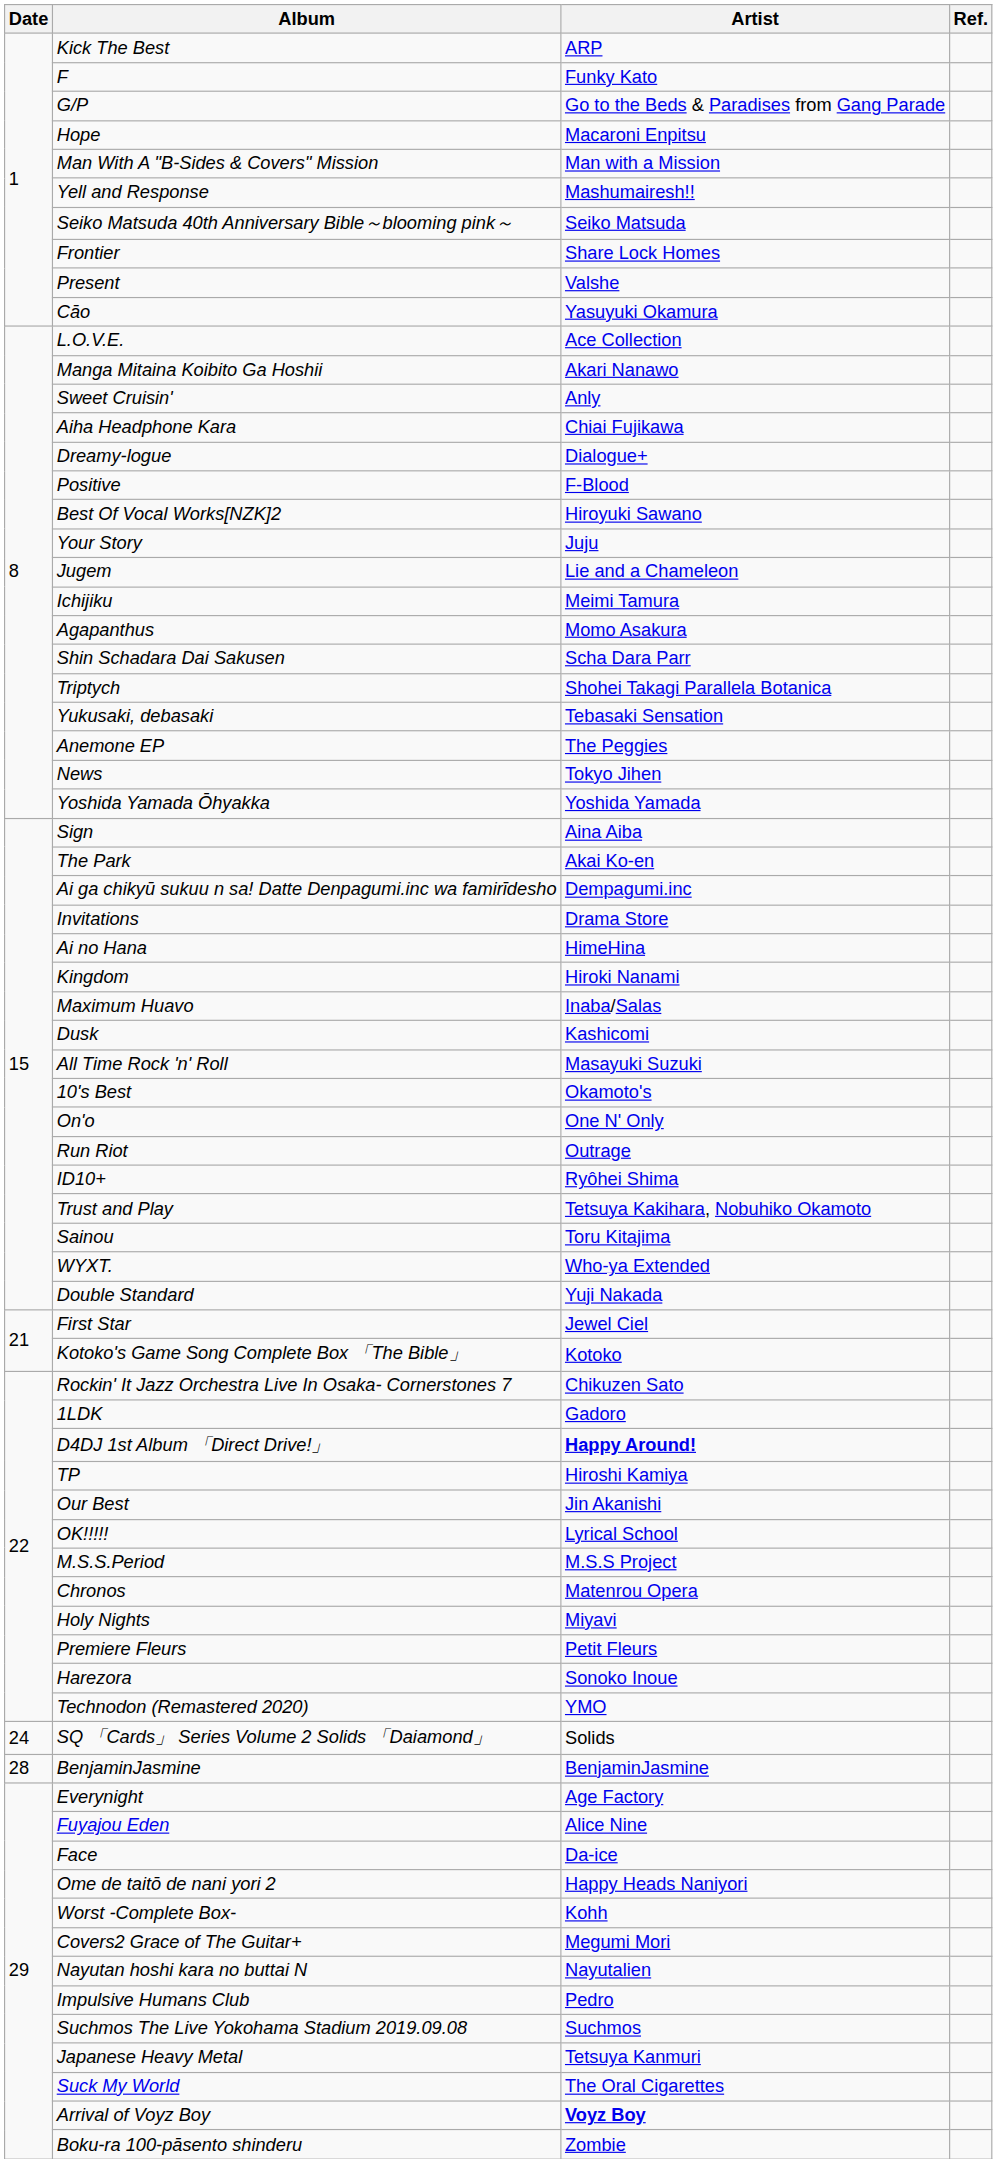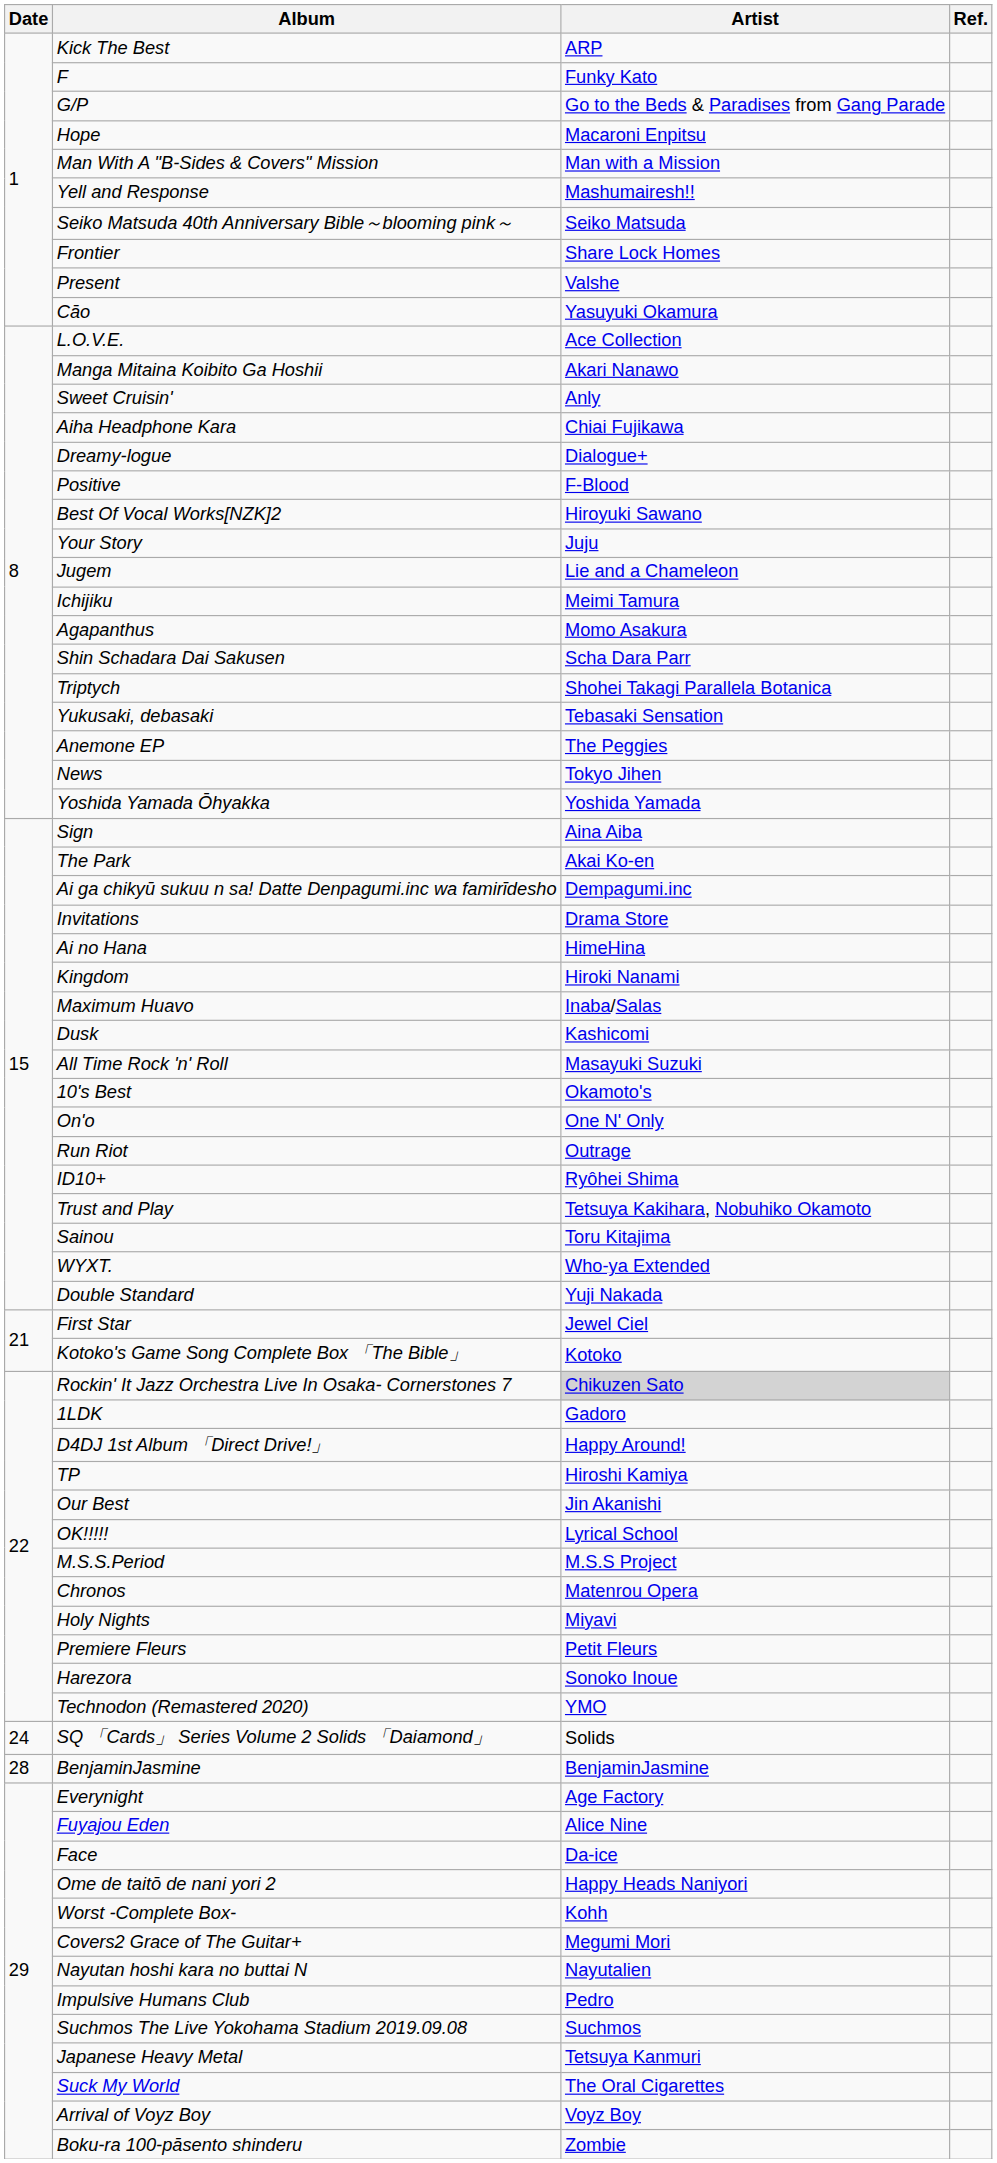(624, 1385) no background -> (624, 1385) lightgrey background
(630, 1444) bold -> (625, 1444) normal
(605, 2115) bold -> (603, 2115) normal
